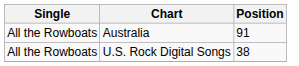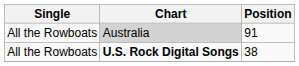(126, 33) no background -> (126, 33) lightgrey background
(167, 52) normal -> (171, 52) bold
